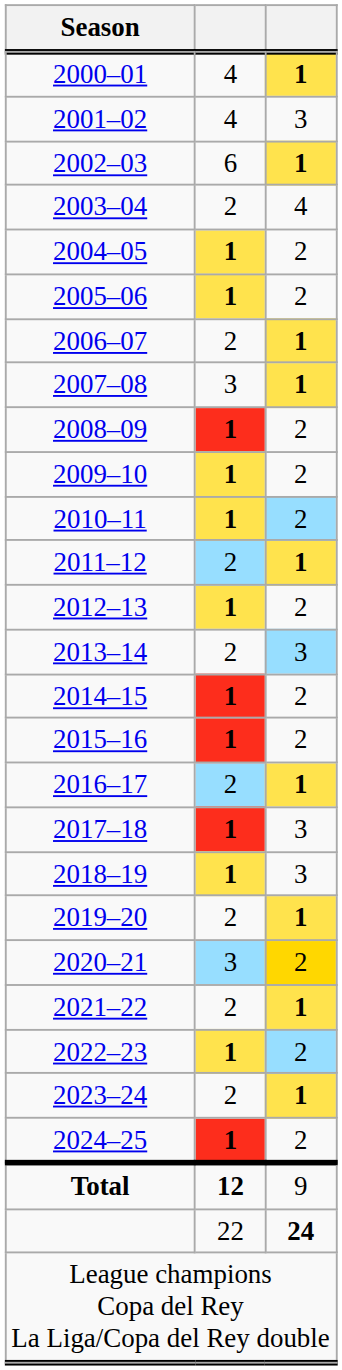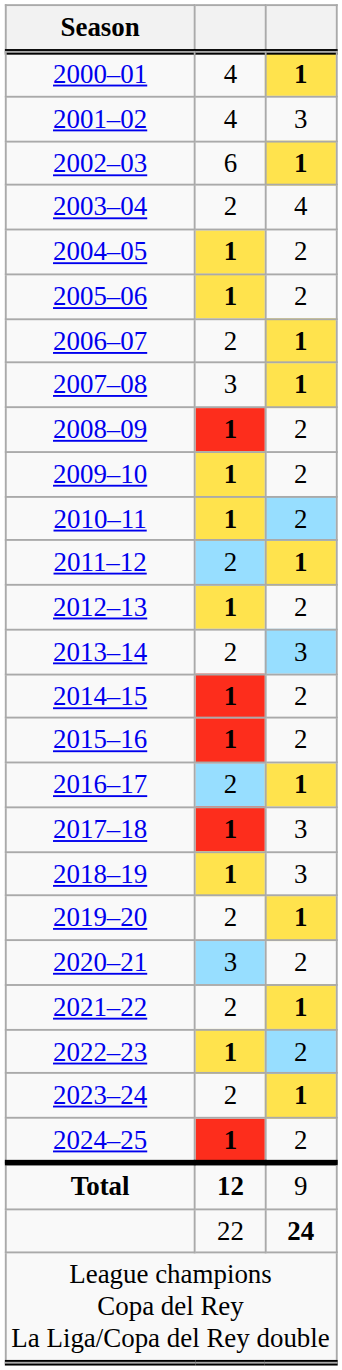(301, 962) gold background -> (301, 962) no background
